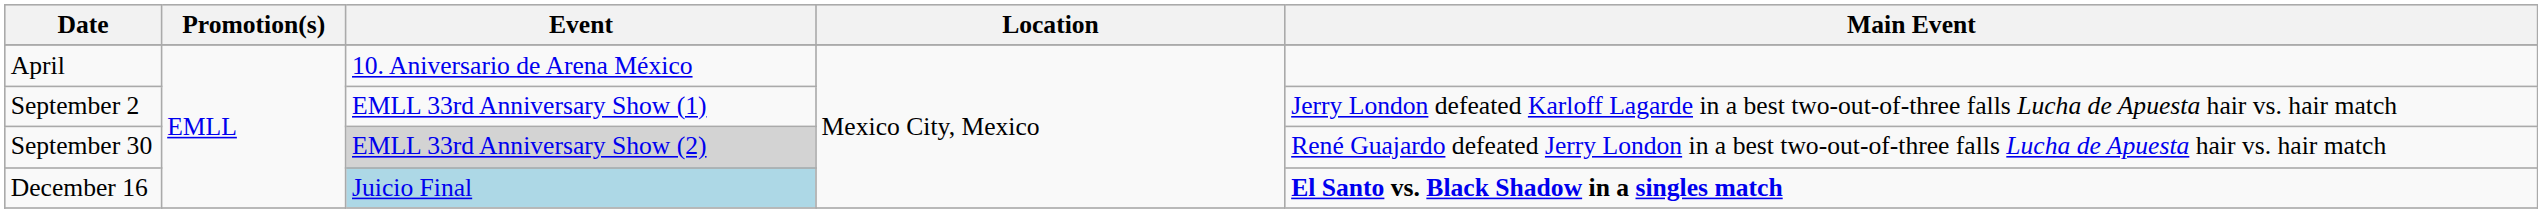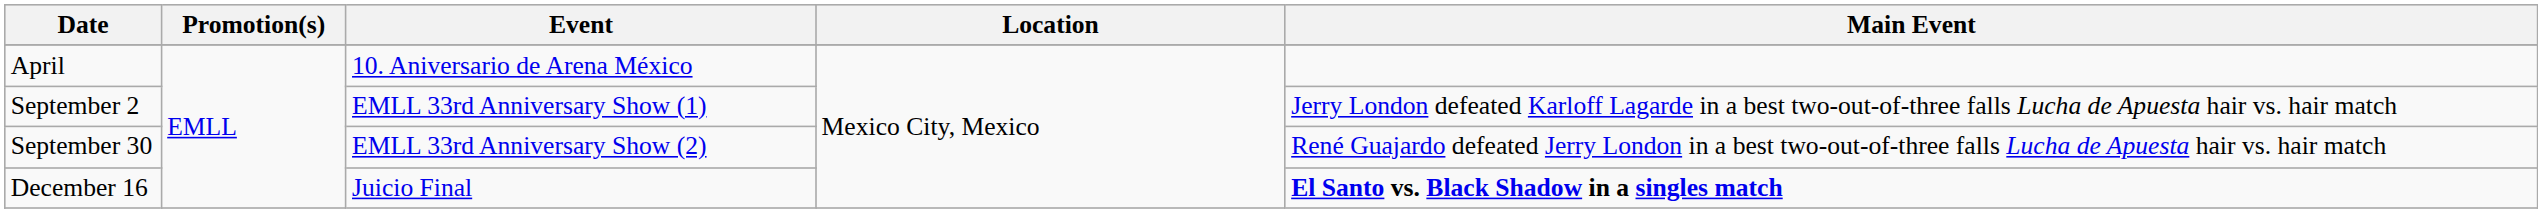(529, 146) lightgrey background -> (529, 146) no background
(412, 187) lightblue background -> (412, 187) no background
